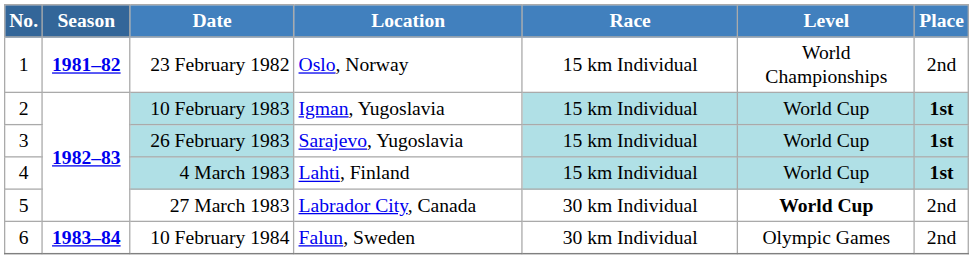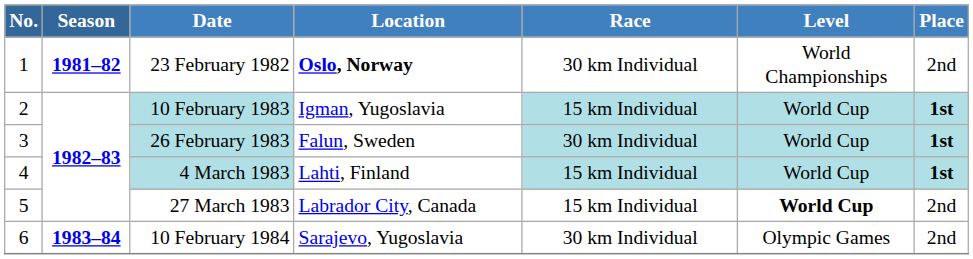(354, 64) normal -> (356, 64) bold
(630, 64) 15 km Individual -> (630, 64) 30 km Individual
(381, 141) Sarajevo, Yugoslavia -> (357, 141) Falun, Sweden
(630, 141) 15 km Individual -> (630, 141) 30 km Individual
(630, 205) 30 km Individual -> (630, 205) 15 km Individual
(357, 238) Falun, Sweden -> (381, 238) Sarajevo, Yugoslavia
